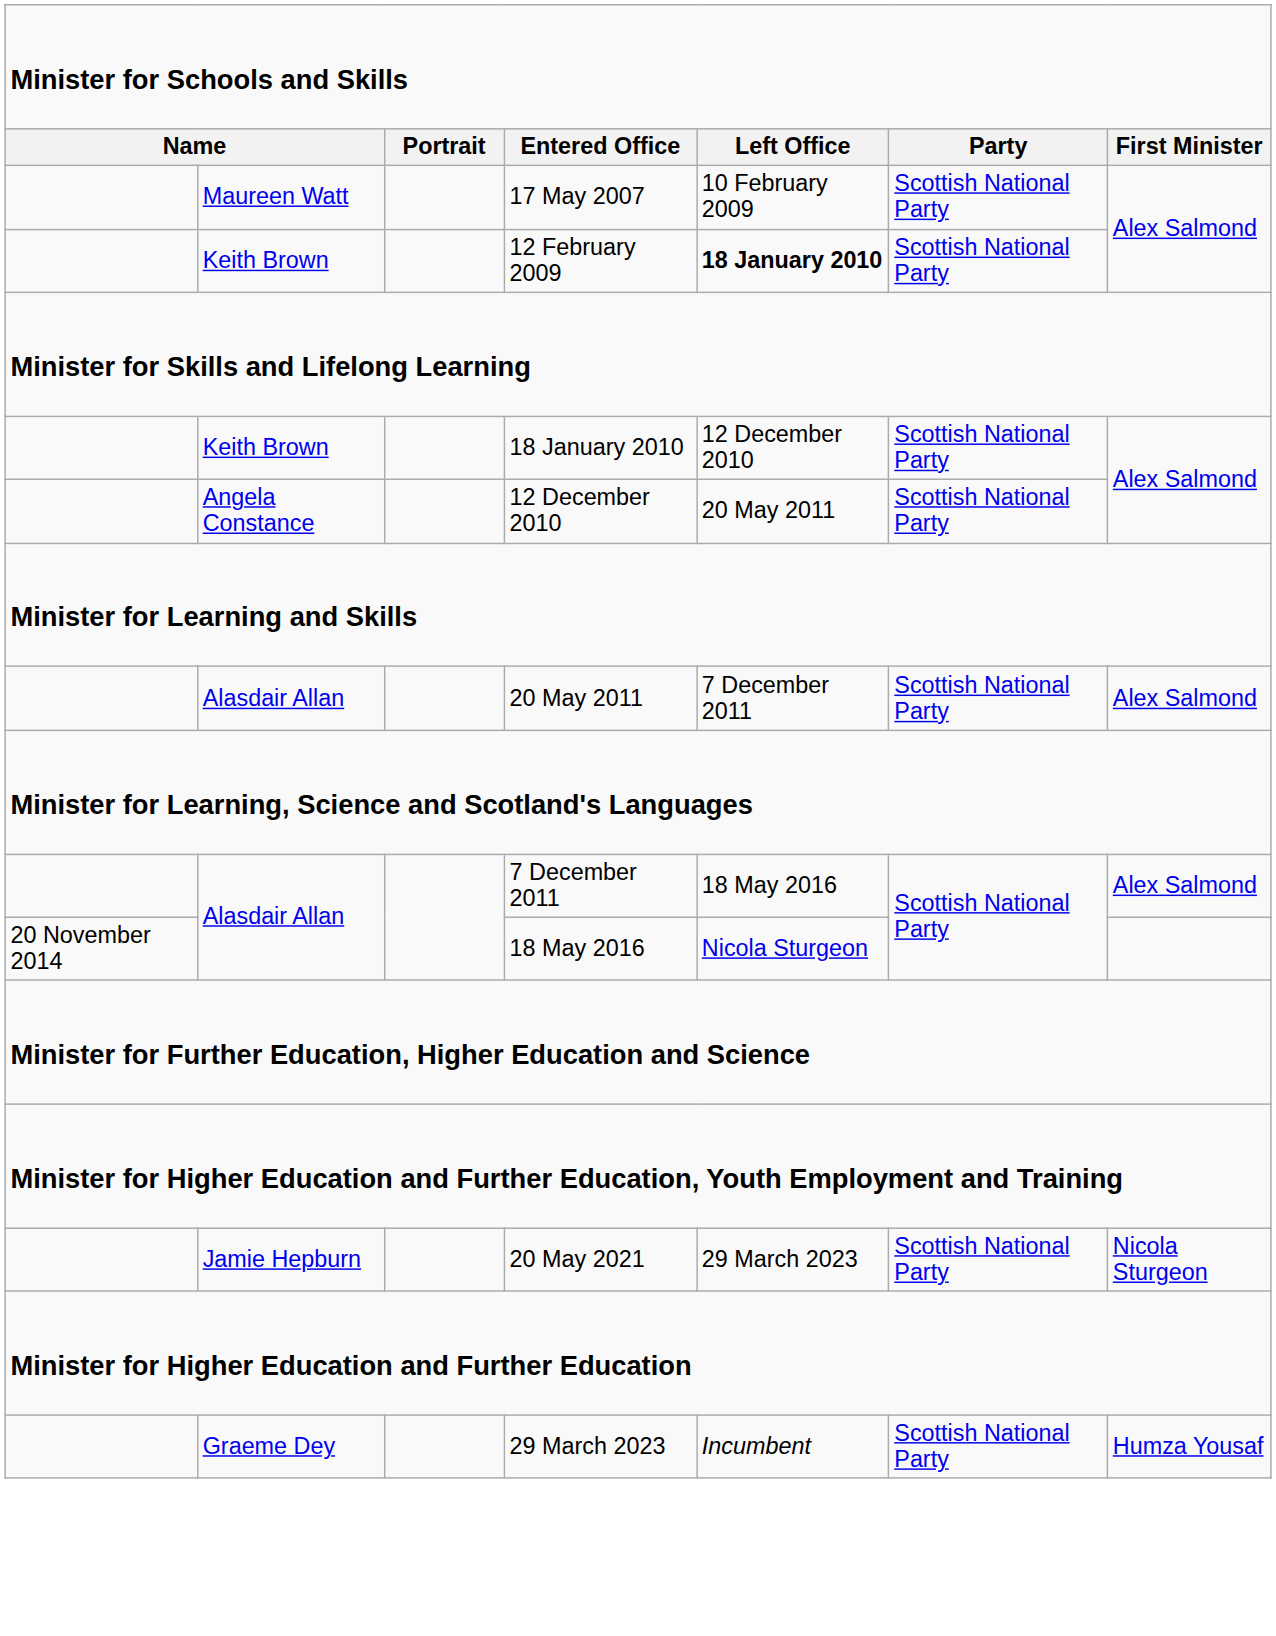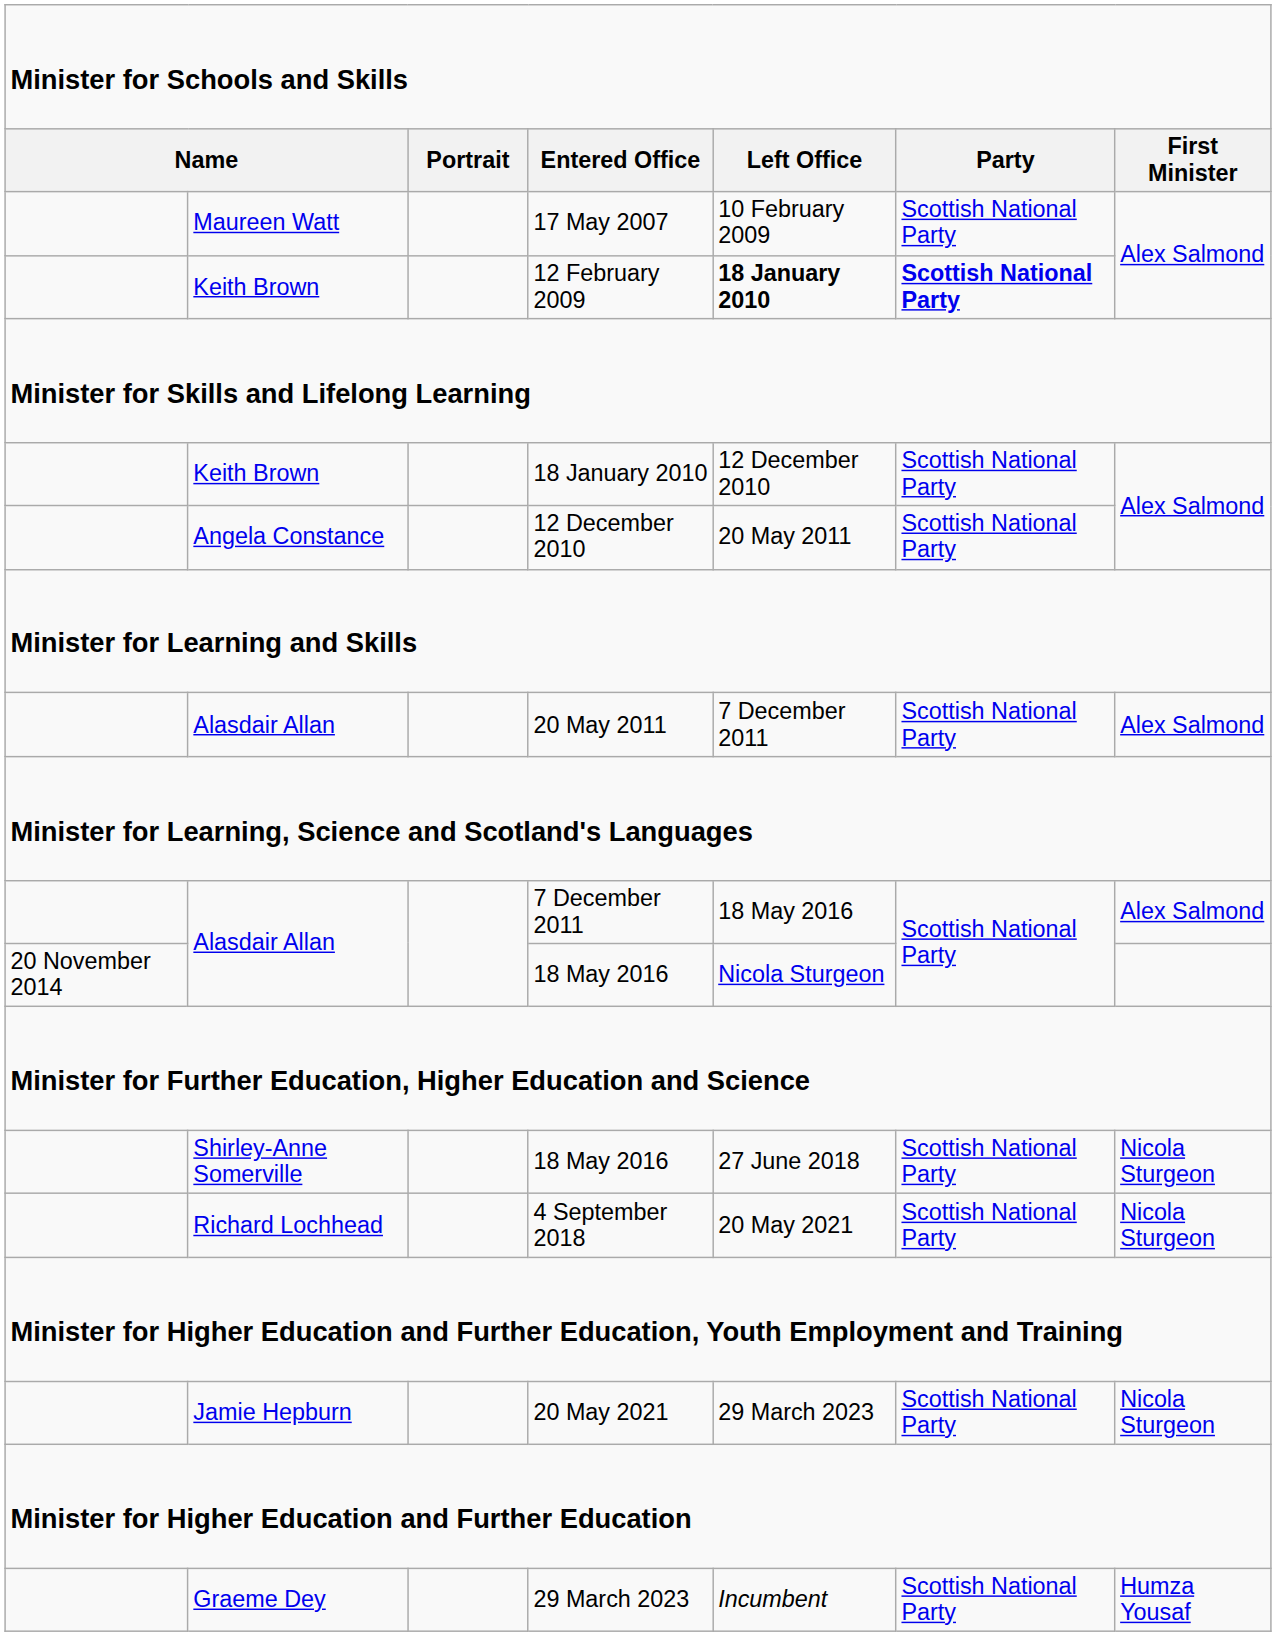(982, 260) normal -> (997, 286) bold
+ row: (260, 1161)
+ row: (288, 1225)
